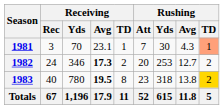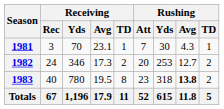(209, 46) lightsalmon background -> (209, 46) no background
(102, 63) bold -> (102, 63) normal
(102, 79) bold -> (102, 79) normal
(187, 79) normal -> (187, 79) bold
(209, 79) gold background -> (209, 79) no background
